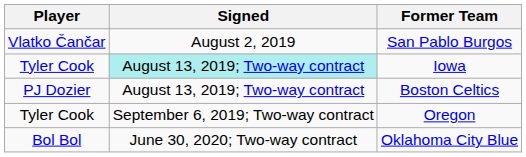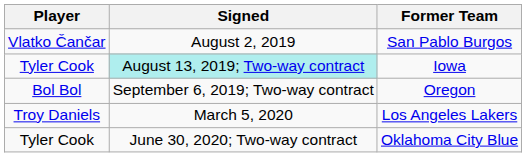- row: (450, 90)
(57, 115) Tyler Cook -> (57, 90) Bol Bol
+ row: (450, 115)
(57, 139) Bol Bol -> (57, 139) Tyler Cook
